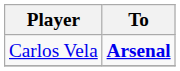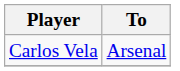(139, 50) bold -> (136, 50) normal
